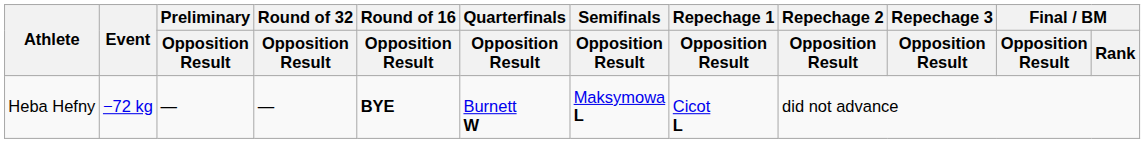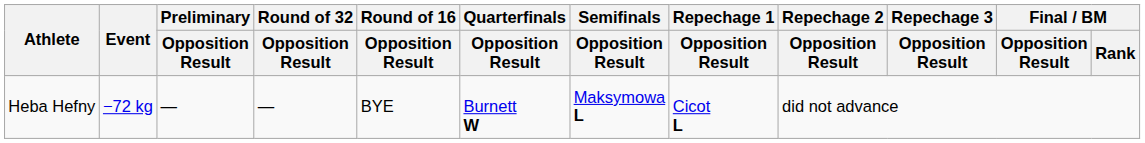(378, 106) bold -> (377, 106) normal
